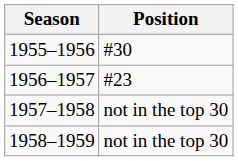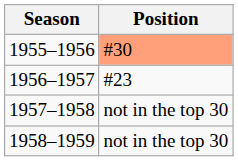(118, 49) no background -> (118, 49) lightsalmon background
